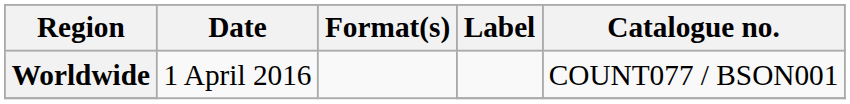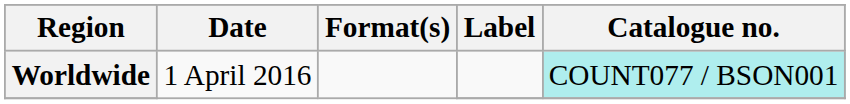(694, 74) no background -> (694, 74) paleturquoise background
